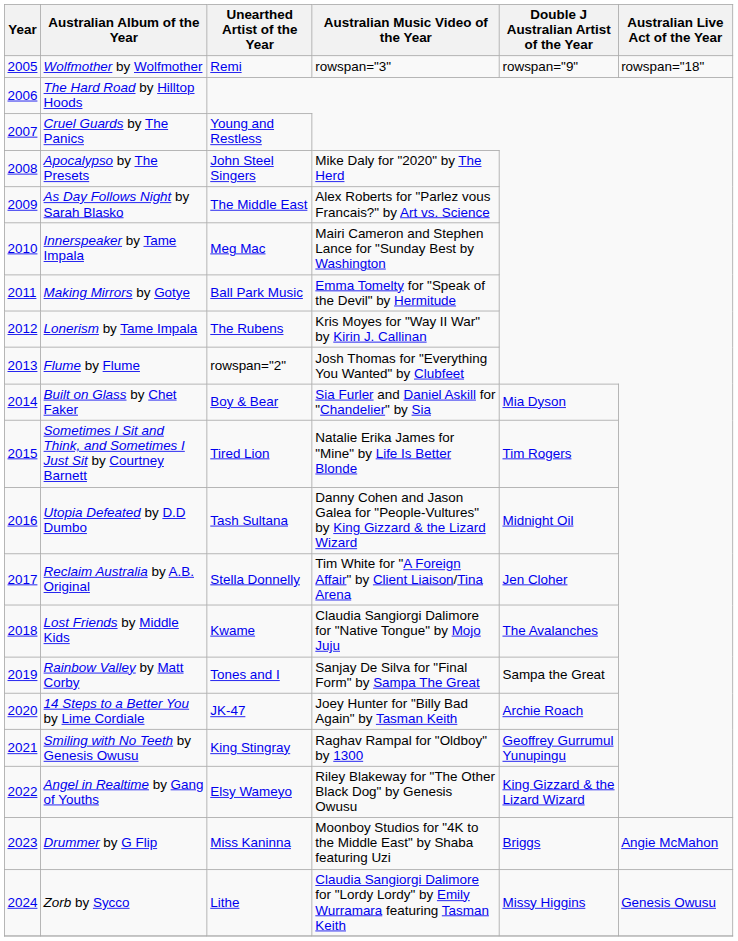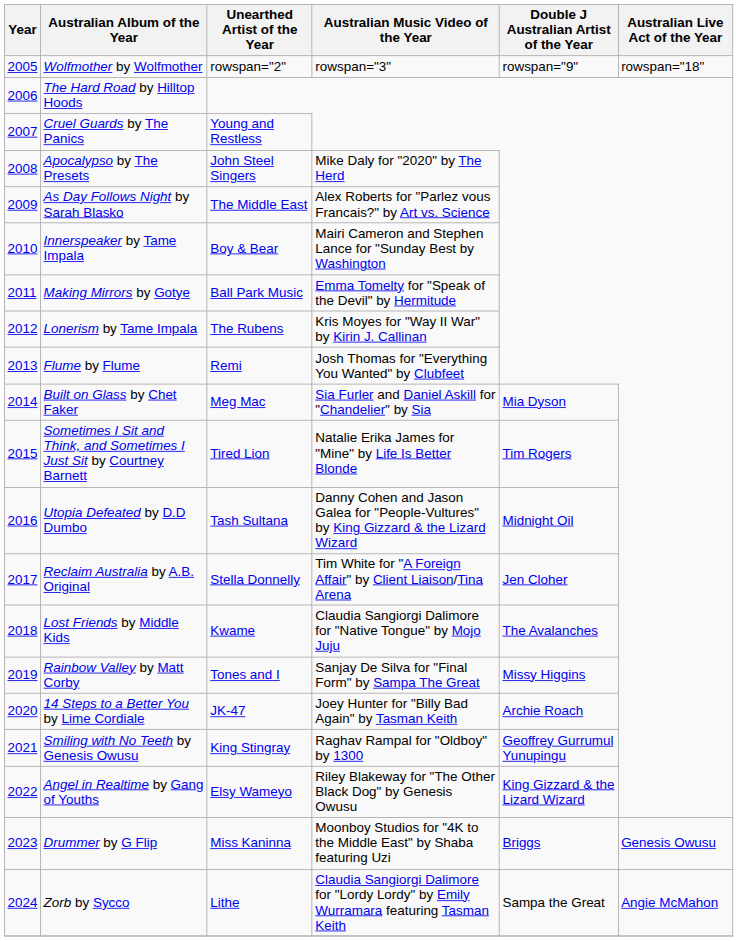(226, 66) Remi -> (248, 66) rowspan="2"
(238, 248) Meg Mac -> (244, 248) Boy & Bear
(248, 365) rowspan="2" -> (226, 365) Remi
(244, 402) Boy & Bear -> (238, 402) Meg Mac
(554, 675) Sampa the Great -> (544, 675) Missy Higgins
(670, 843) Angie McMahon -> (669, 843) Genesis Owusu
(544, 902) Missy Higgins -> (554, 902) Sampa the Great
(669, 902) Genesis Owusu -> (670, 902) Angie McMahon
